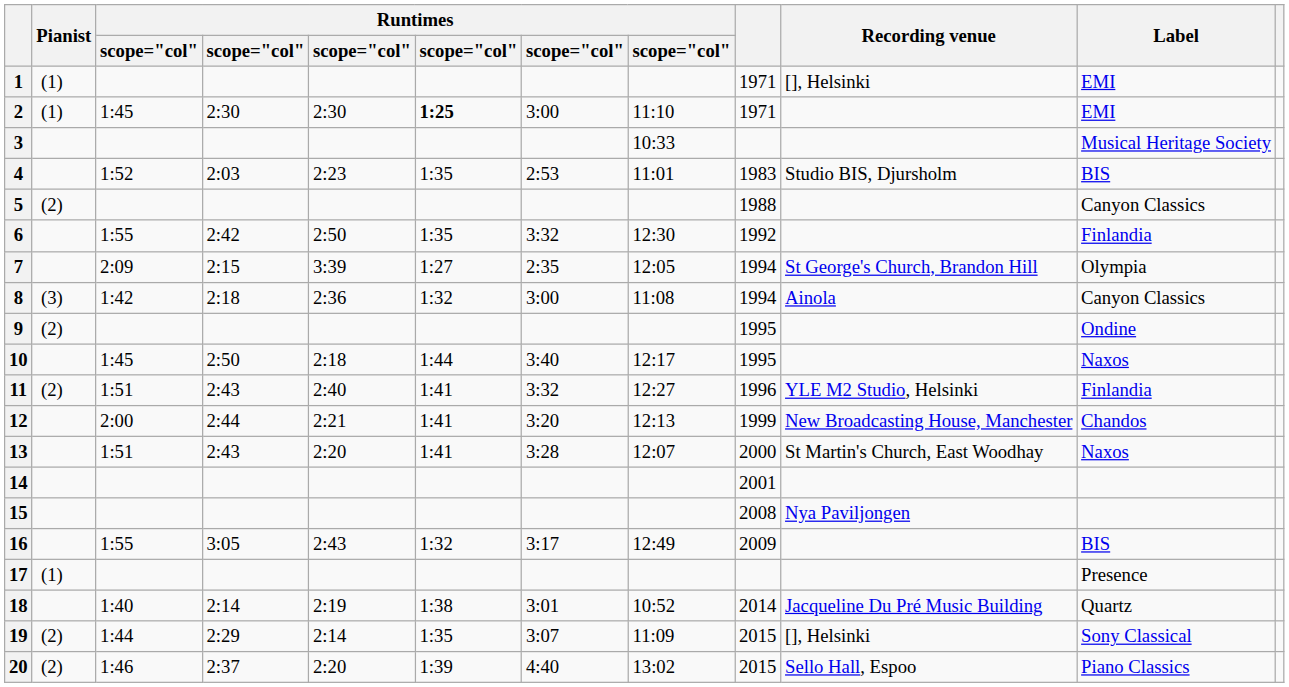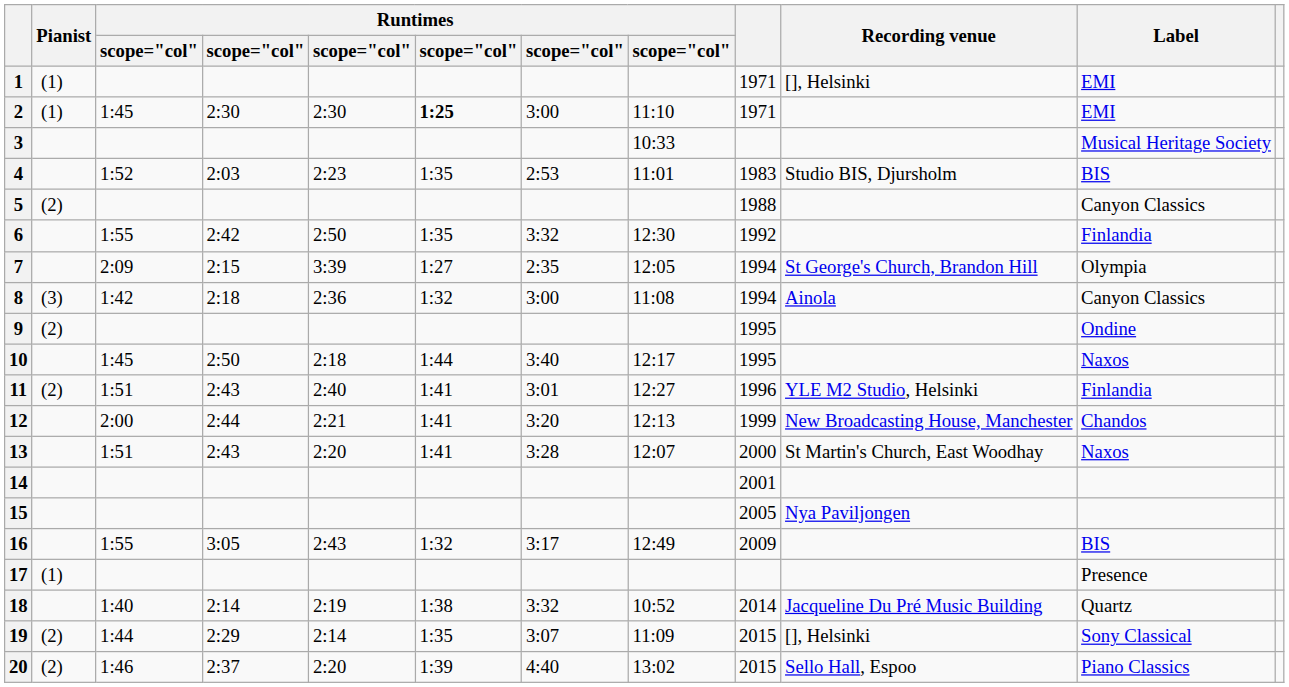(543, 390) 3:32 -> (543, 390) 3:01
(758, 513) 2008 -> (758, 513) 2005
(543, 605) 3:01 -> (543, 605) 3:32
